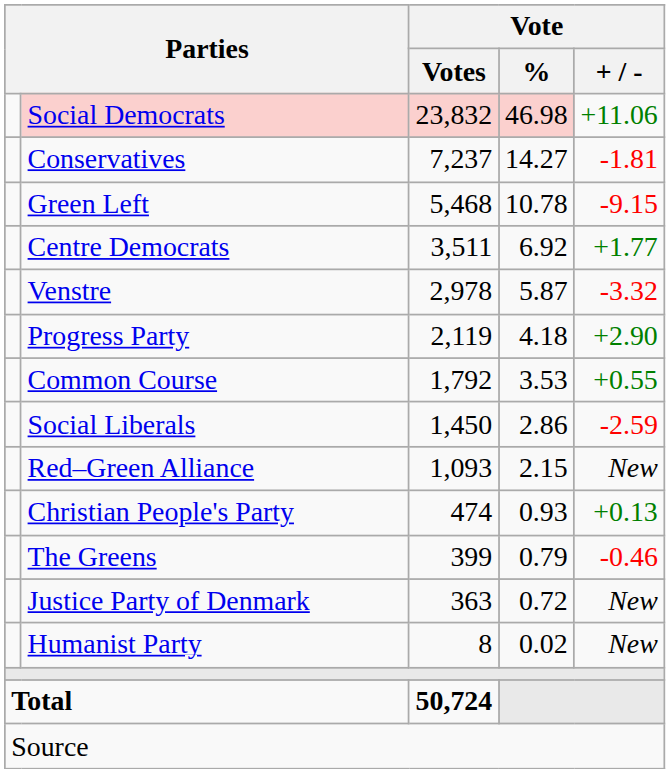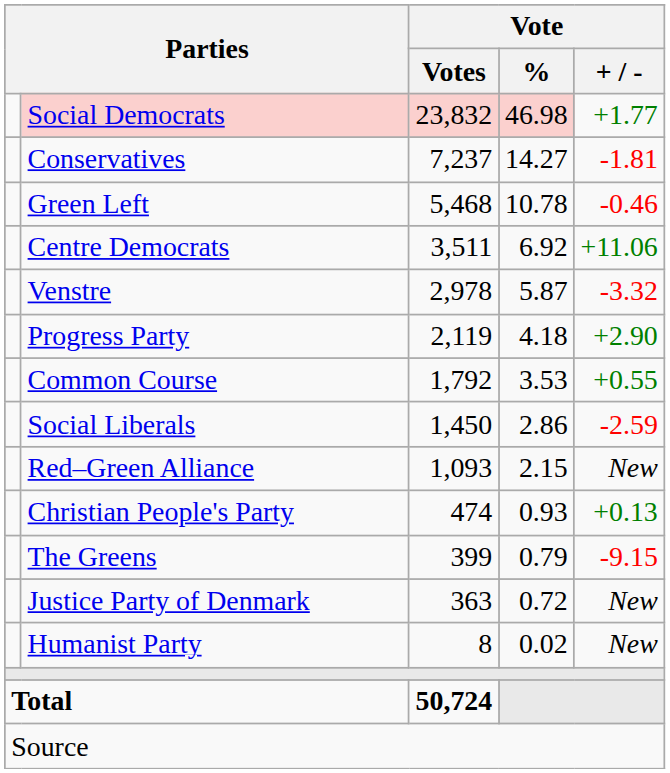(619, 114) +11.06 -> (626, 114) +1.77
(629, 203) -9.15 -> (629, 203) -0.46
(626, 247) +1.77 -> (619, 247) +11.06
(629, 556) -0.46 -> (629, 556) -9.15
